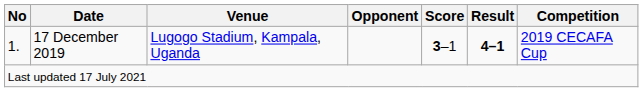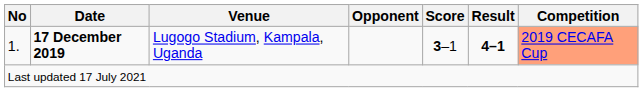(76, 45) normal -> (77, 45) bold
(567, 45) no background -> (567, 45) lightsalmon background
